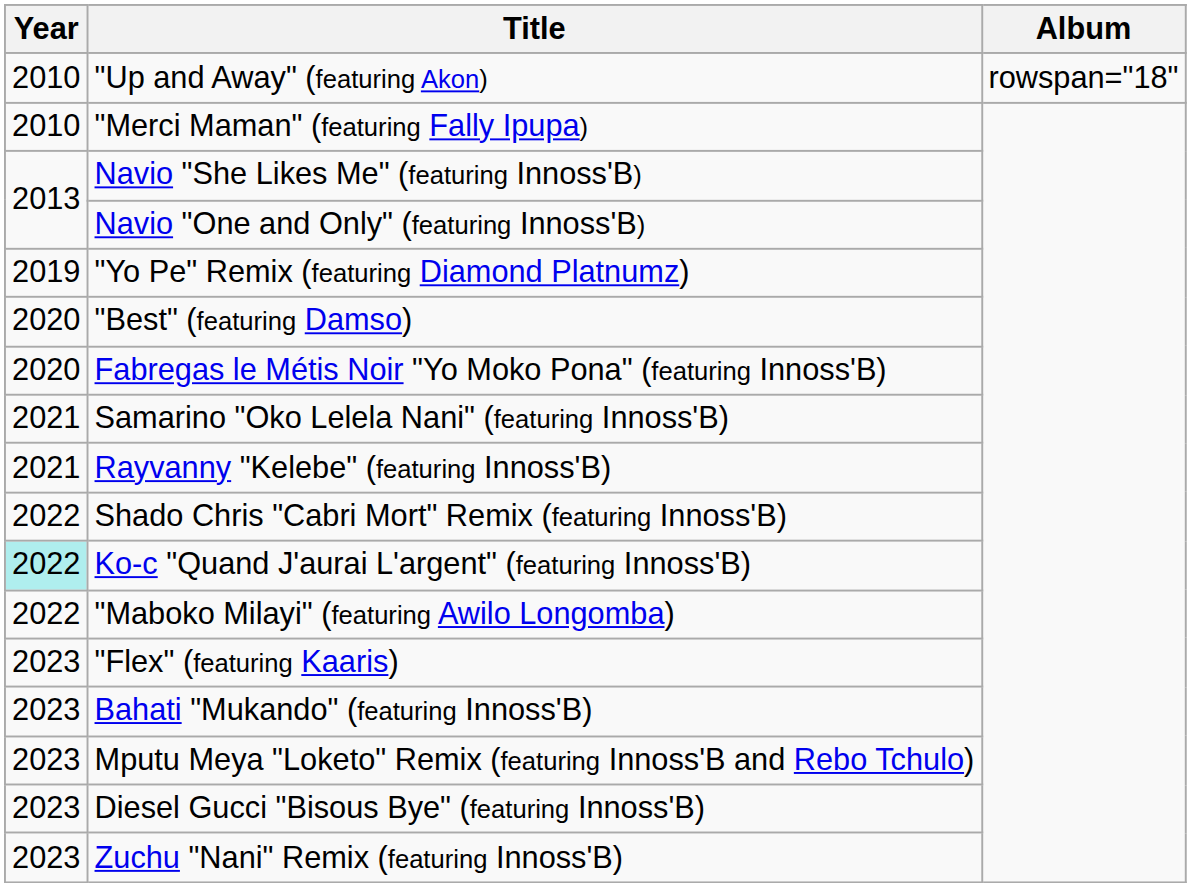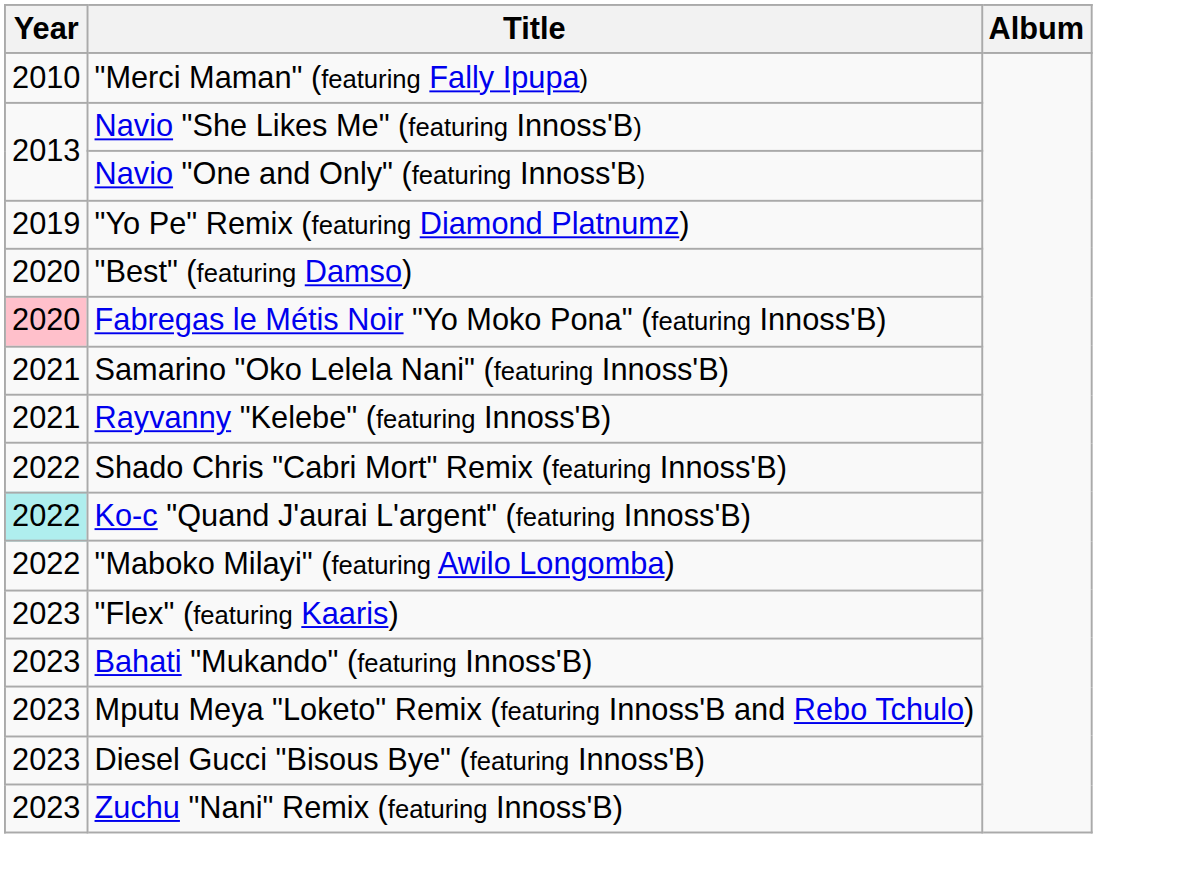- row: (291, 77)
(46, 369) no background -> (46, 321) pink background
